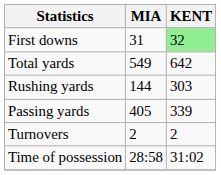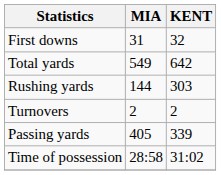(177, 39) lightgreen background -> (177, 39) no background
rows swapped: (49, 110) <-> (38, 134)
